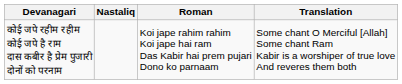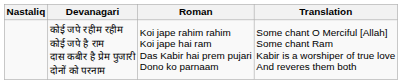columns swapped: (49, 12) <-> (116, 12)
